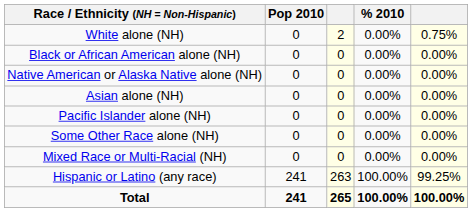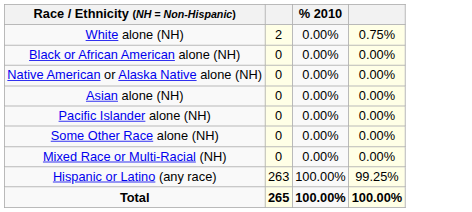- column: (296, 14)
